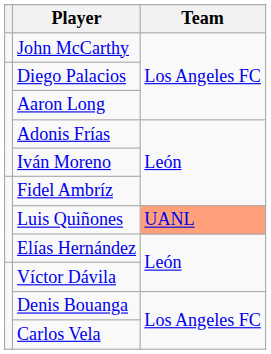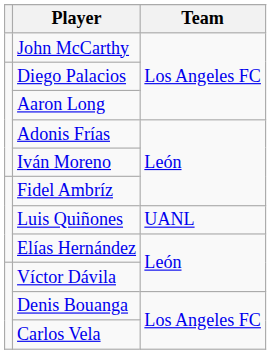(169, 219) lightsalmon background -> (169, 219) no background
